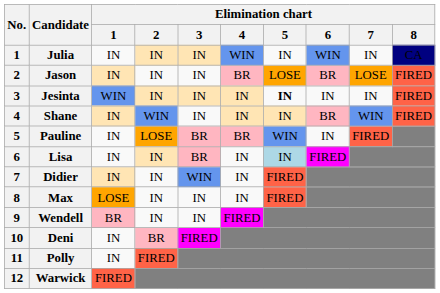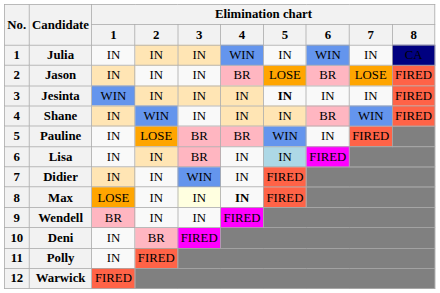(199, 197) no background -> (199, 197) lightyellow background
(242, 197) normal -> (242, 197) bold
